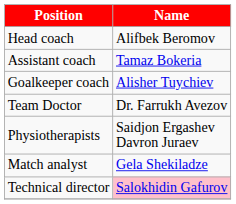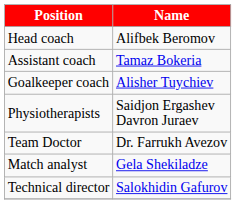rows swapped: (54, 135) <-> (45, 104)
(172, 187) pink background -> (172, 187) no background
